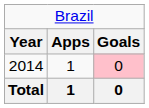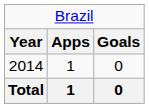(119, 66) pink background -> (119, 66) no background
